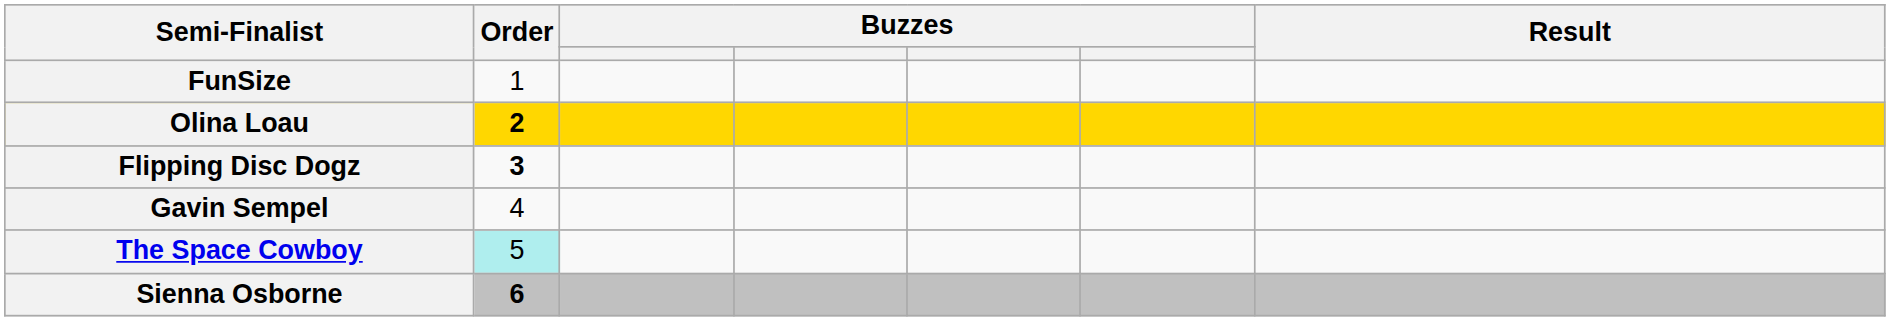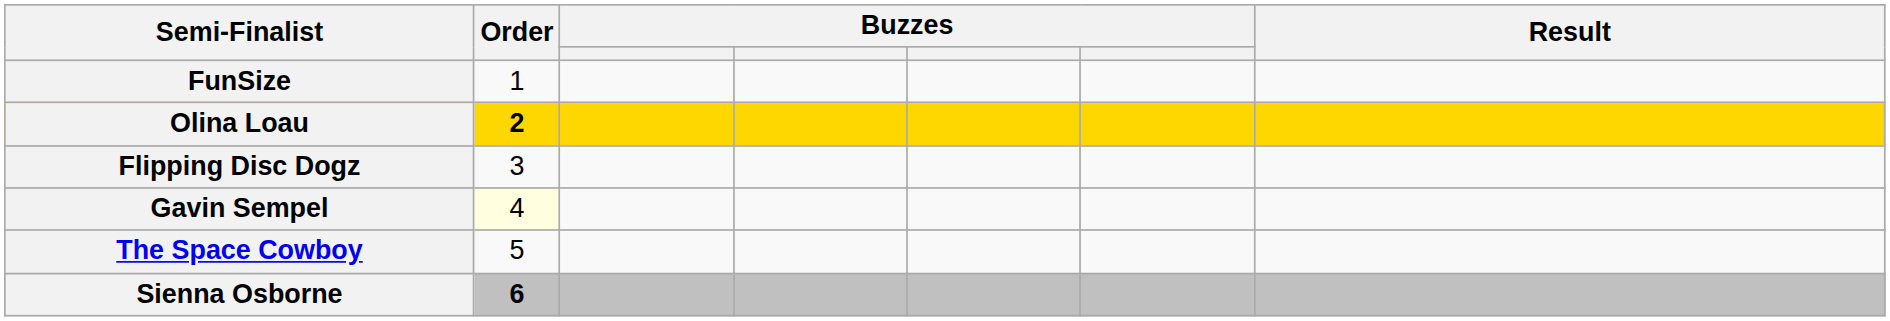(517, 166) bold -> (517, 166) normal
(517, 208) no background -> (517, 208) lightyellow background
(517, 251) paleturquoise background -> (517, 251) no background
